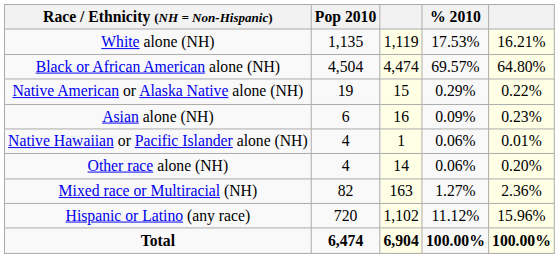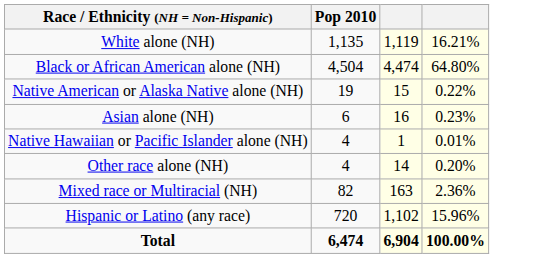- column: (455, 16)
